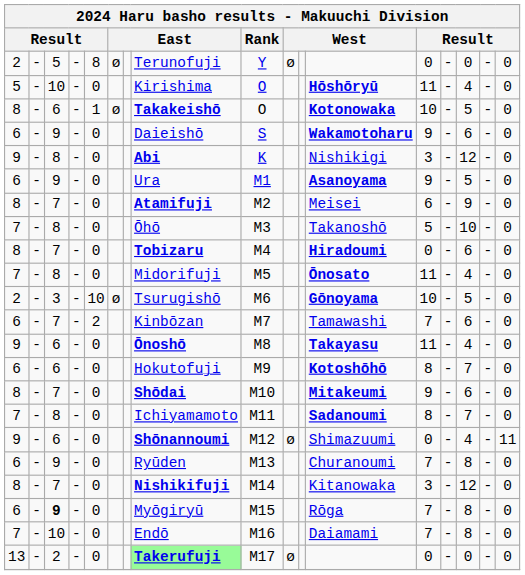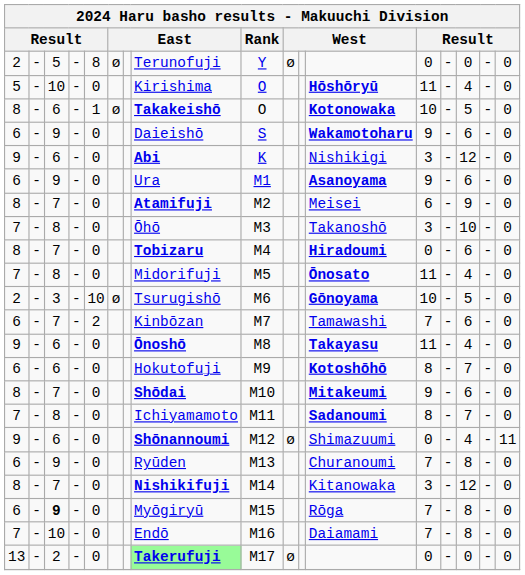(56, 157) 8 -> (56, 157) 6
(468, 181) 5 -> (468, 181) 6
(428, 228) 5 -> (428, 228) 3
